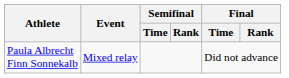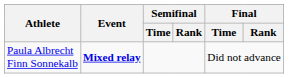(110, 57) normal -> (112, 57) bold
